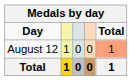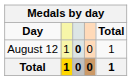(78, 49) normal -> (78, 49) bold
(111, 49) lightsalmon background -> (111, 49) no background
